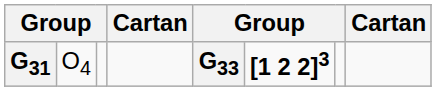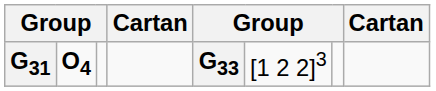(76, 64) normal -> (76, 64) bold
(290, 64) bold -> (288, 64) normal
